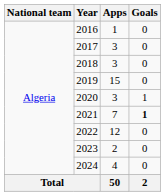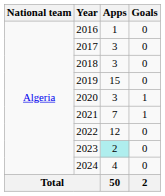(145, 115) bold -> (145, 115) normal
(115, 149) no background -> (115, 149) paleturquoise background
